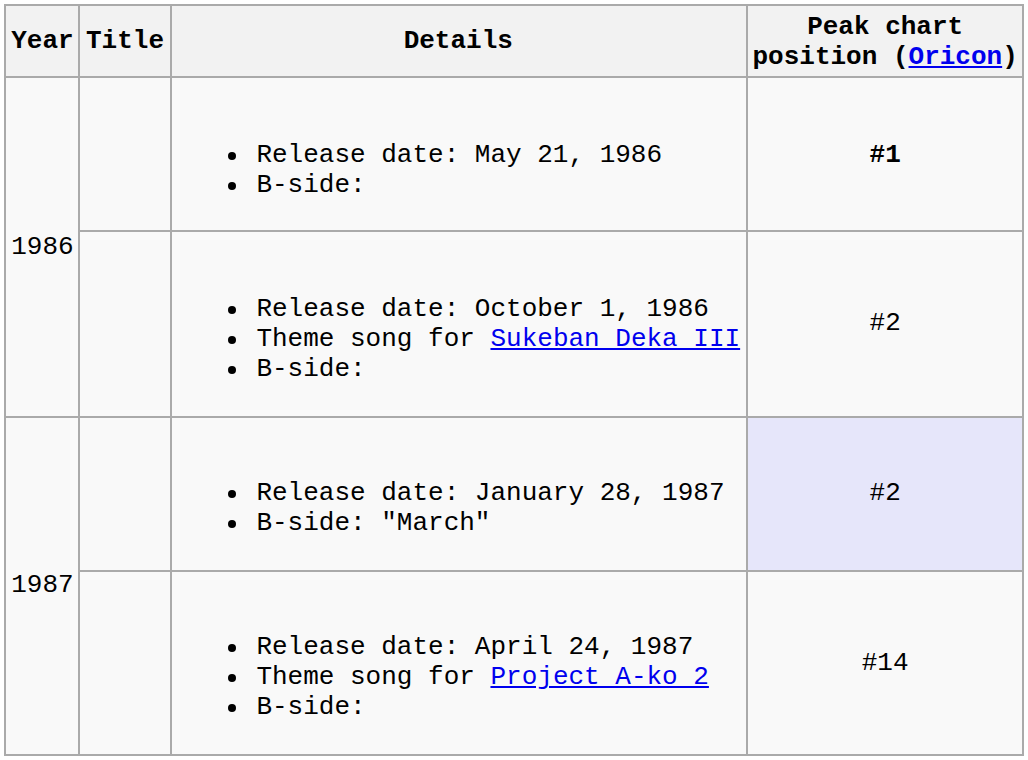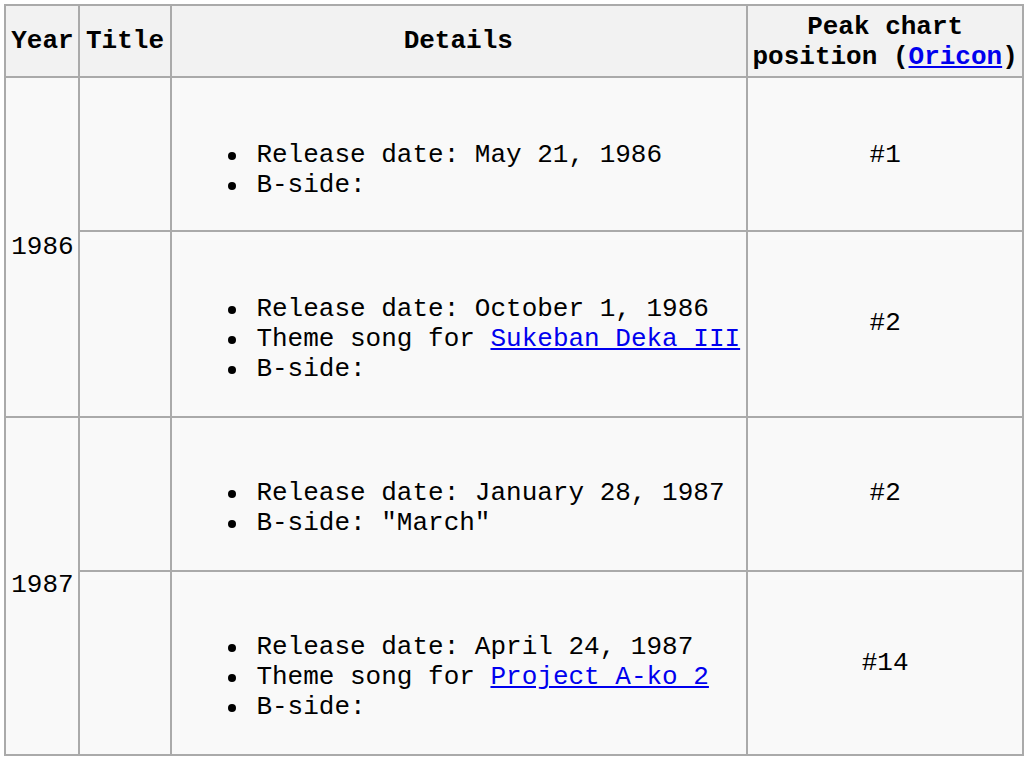(885, 155) bold -> (885, 155) normal
(885, 493) lavender background -> (885, 493) no background
